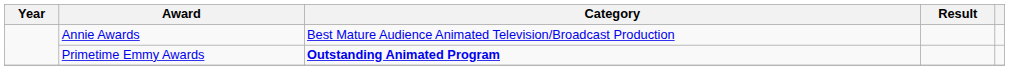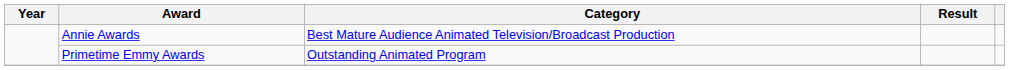(404, 55) bold -> (396, 55) normal
